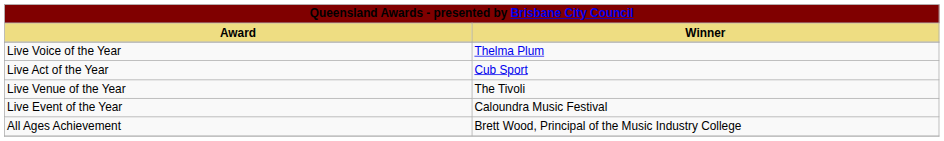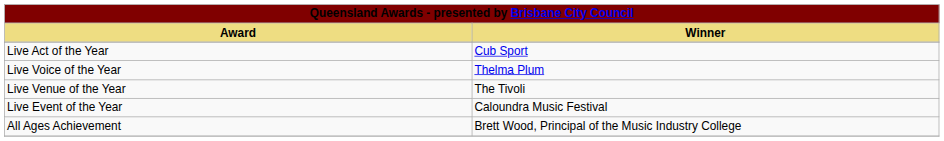rows swapped: (58, 70) <-> (64, 51)
